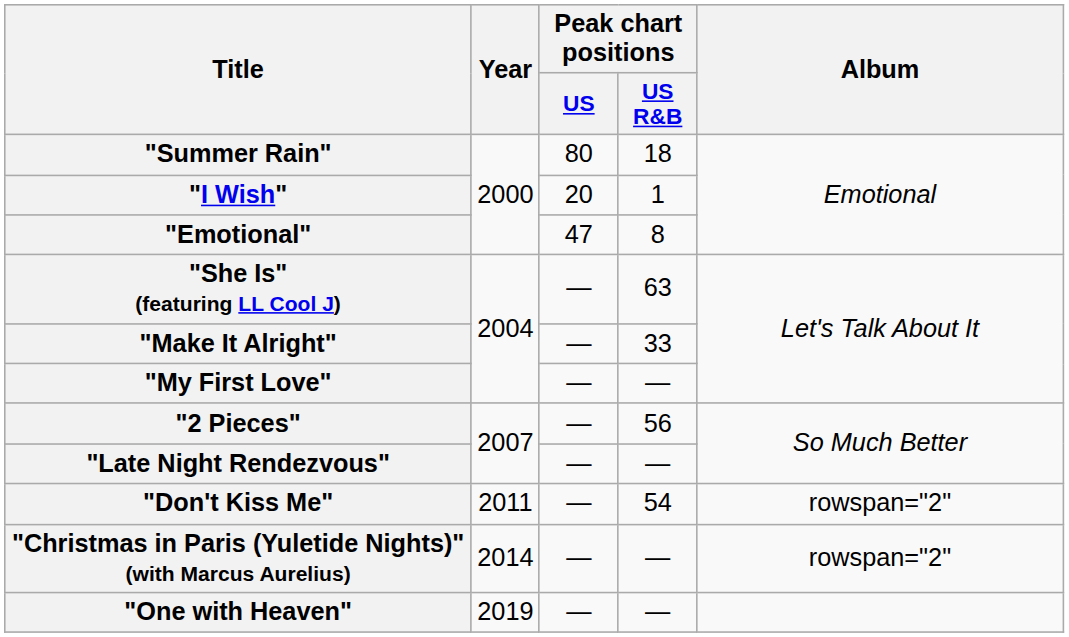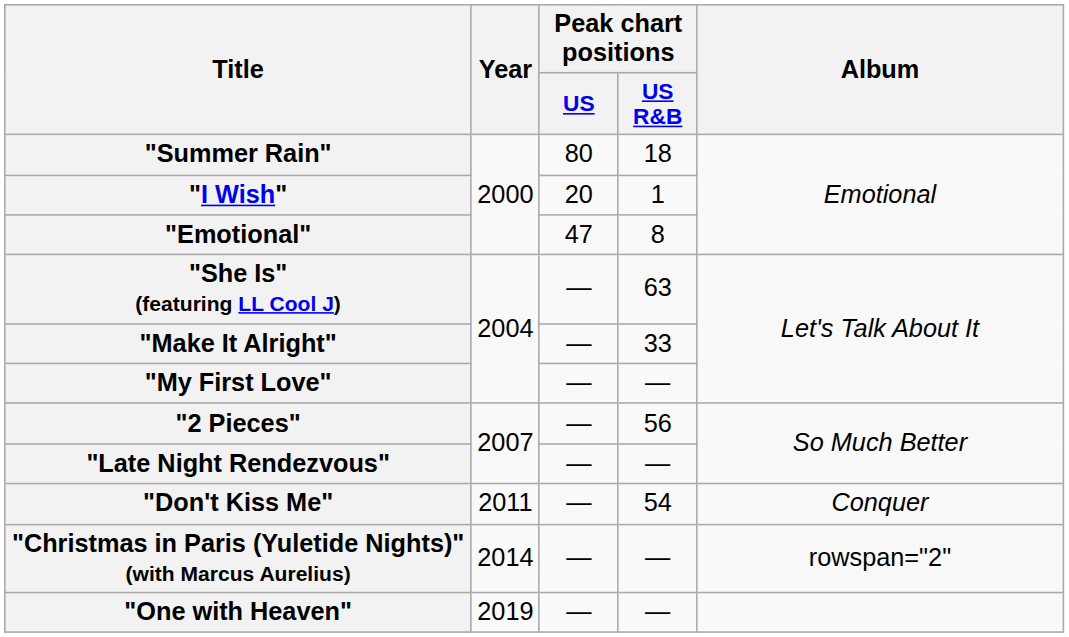(880, 503) rowspan="2" -> (880, 503) Conquer
